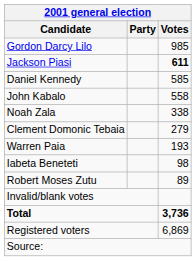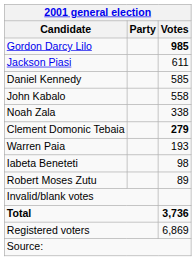(180, 46) normal -> (180, 46) bold
(180, 63) bold -> (180, 63) normal
(180, 130) normal -> (180, 130) bold
